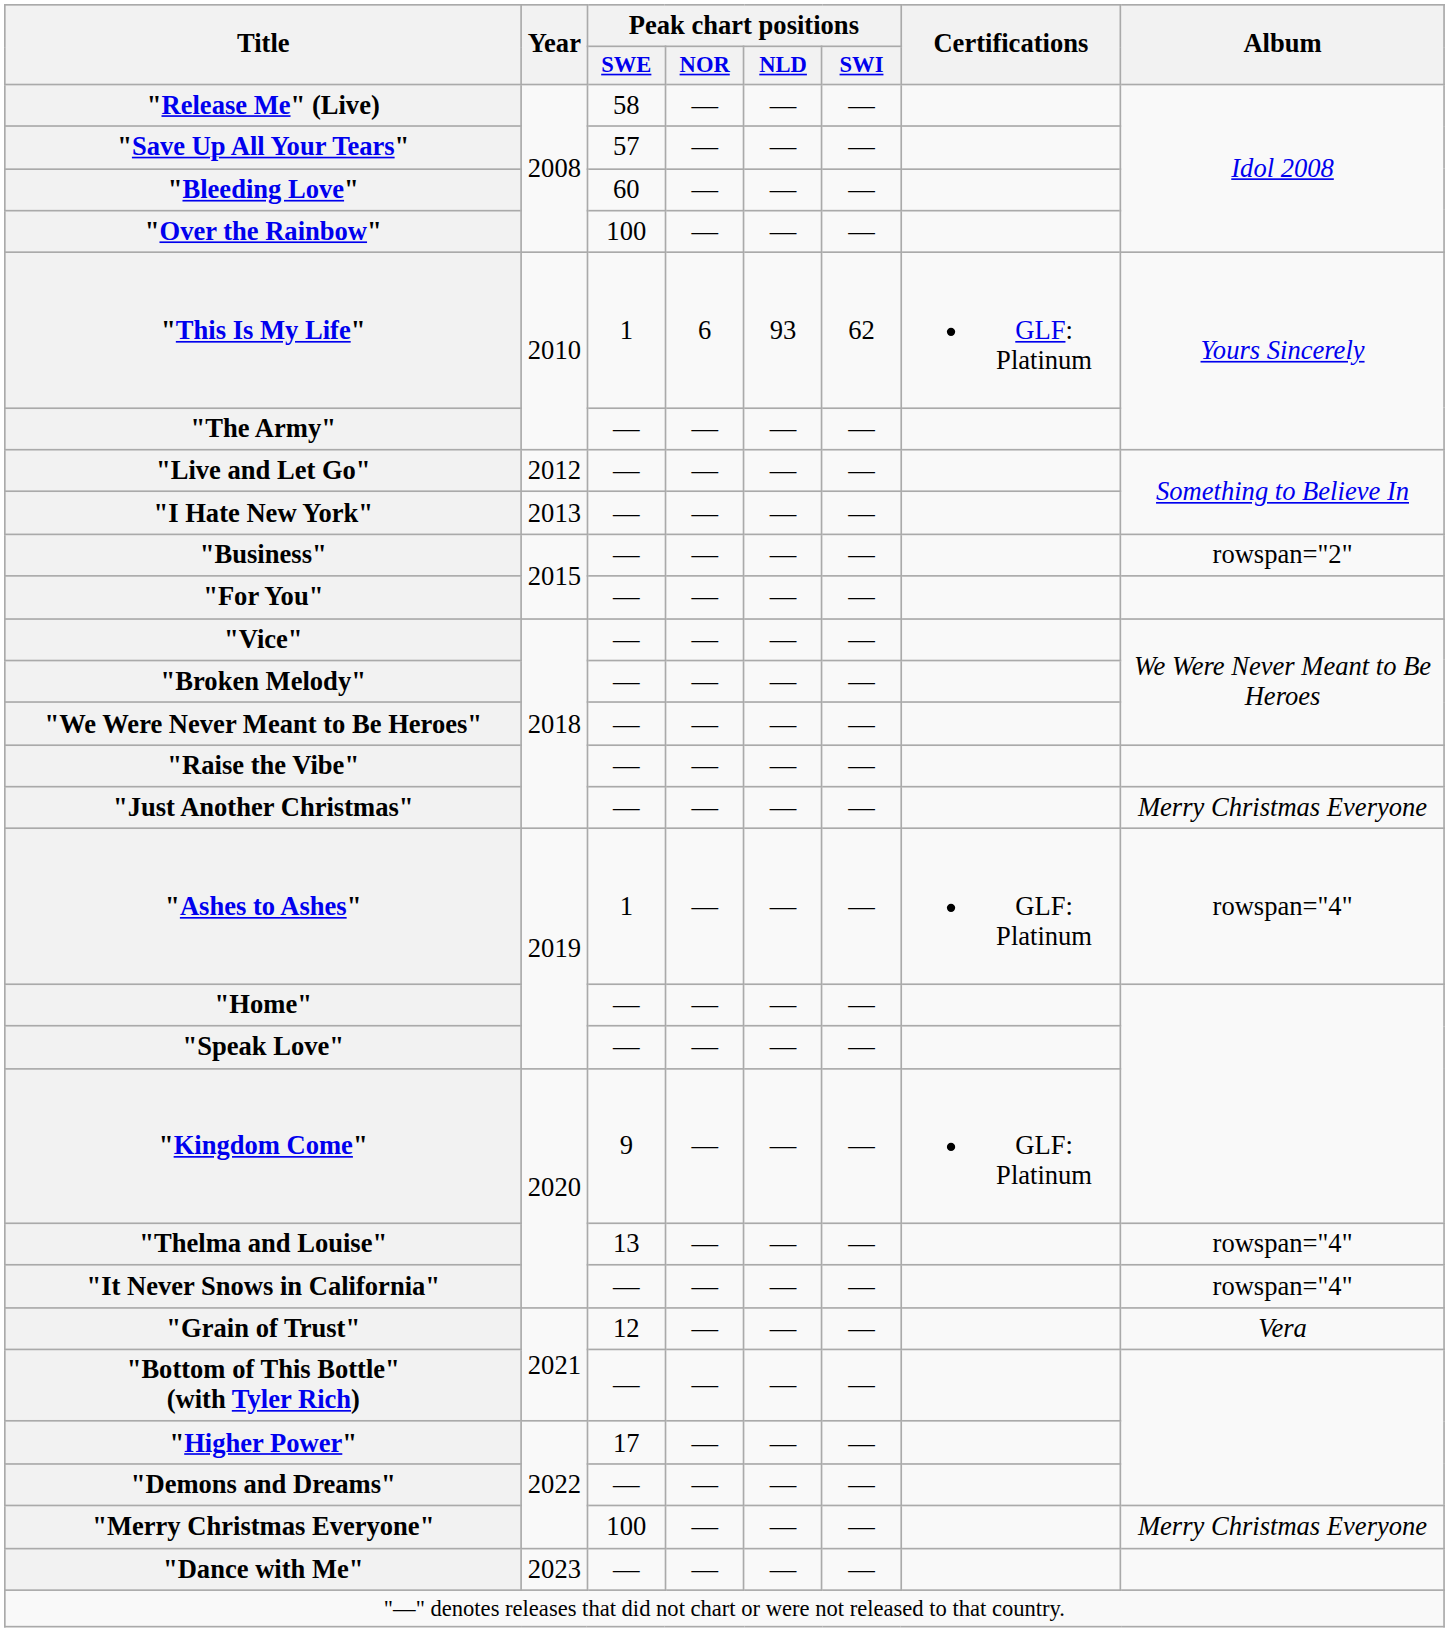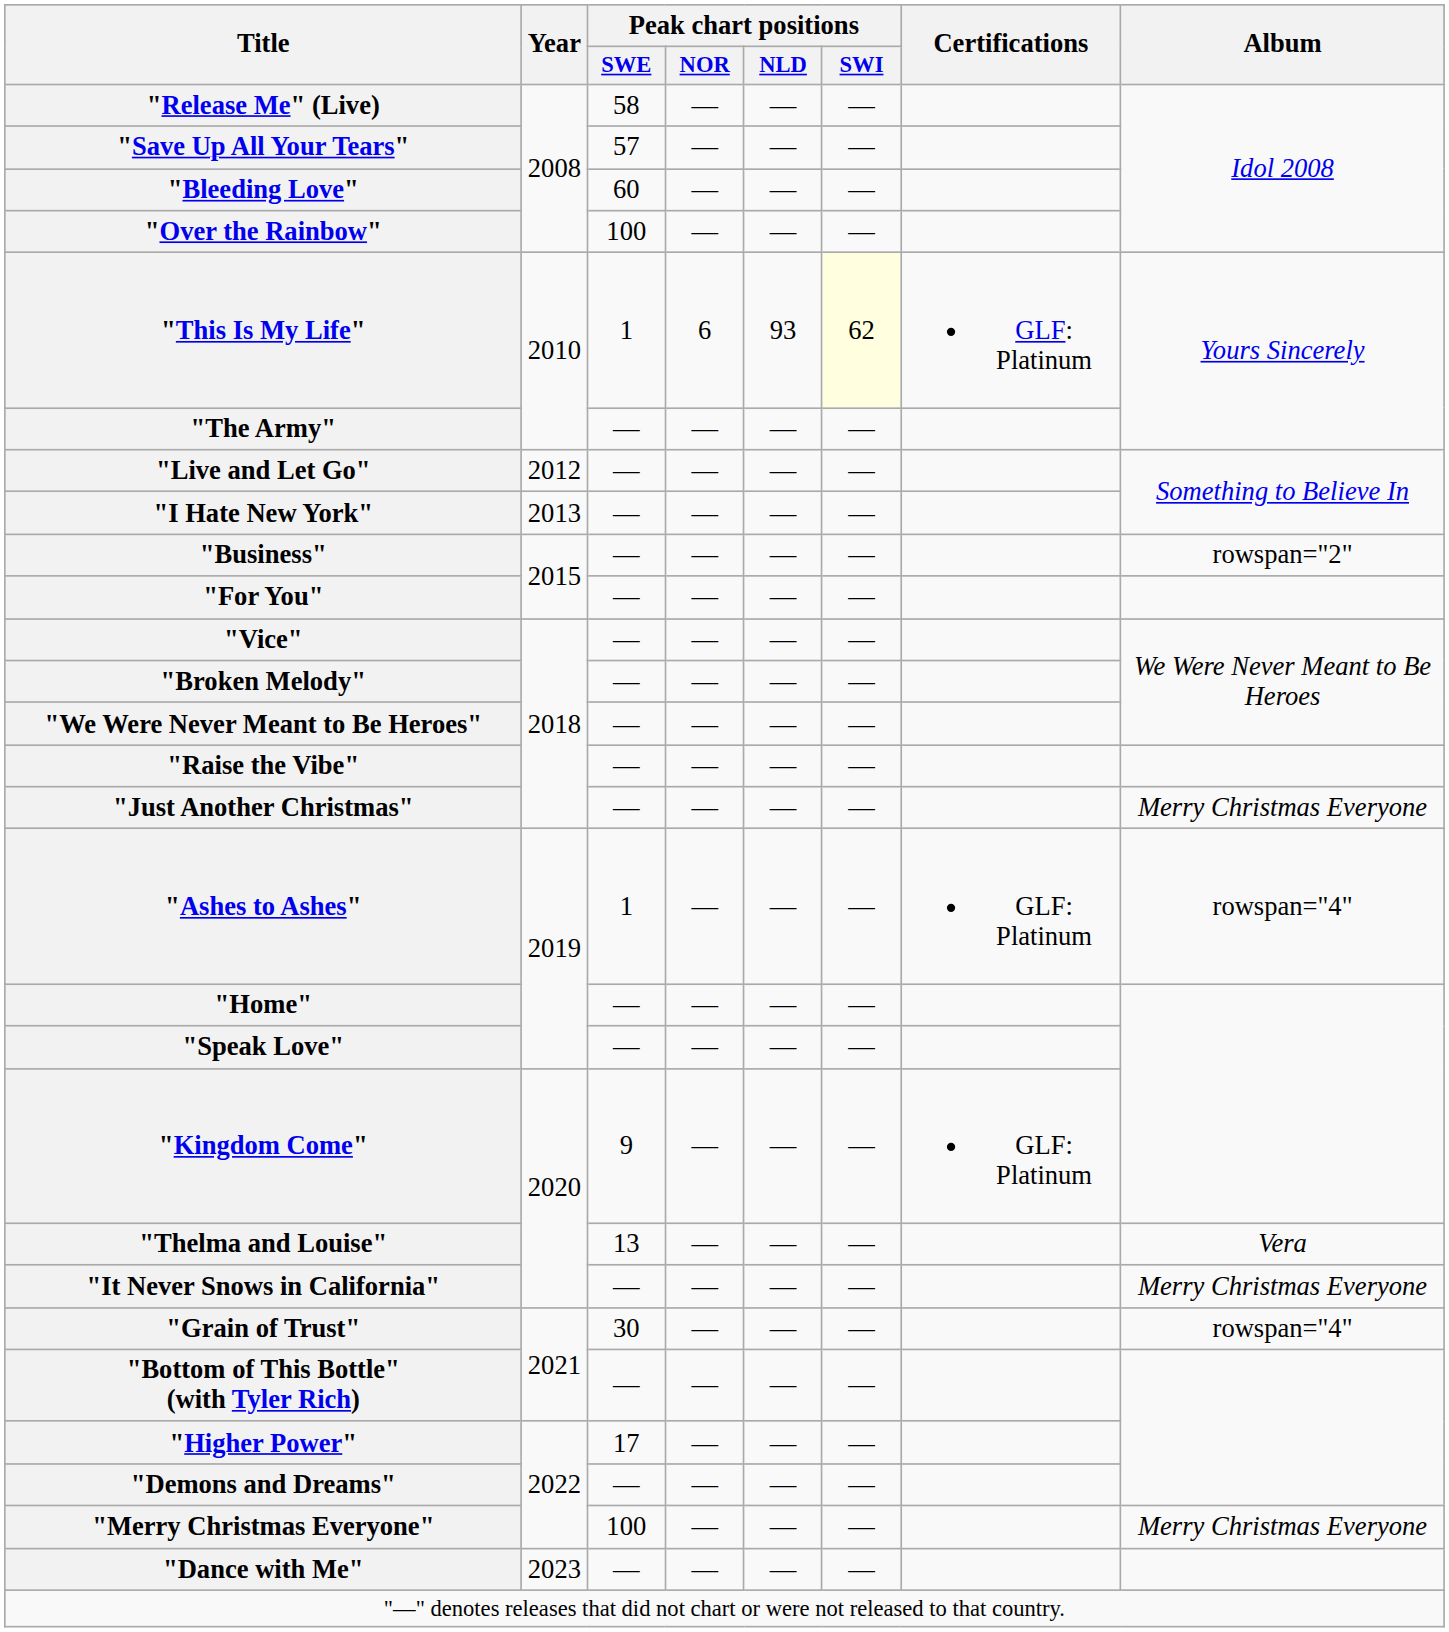(861, 329) no background -> (861, 329) lightyellow background
(1283, 1243) rowspan="4" -> (1283, 1243) Vera
(1283, 1286) rowspan="4" -> (1283, 1286) Merry Christmas Everyone
(626, 1328) 12 -> (626, 1328) 30
(1283, 1328) Vera -> (1283, 1328) rowspan="4"
